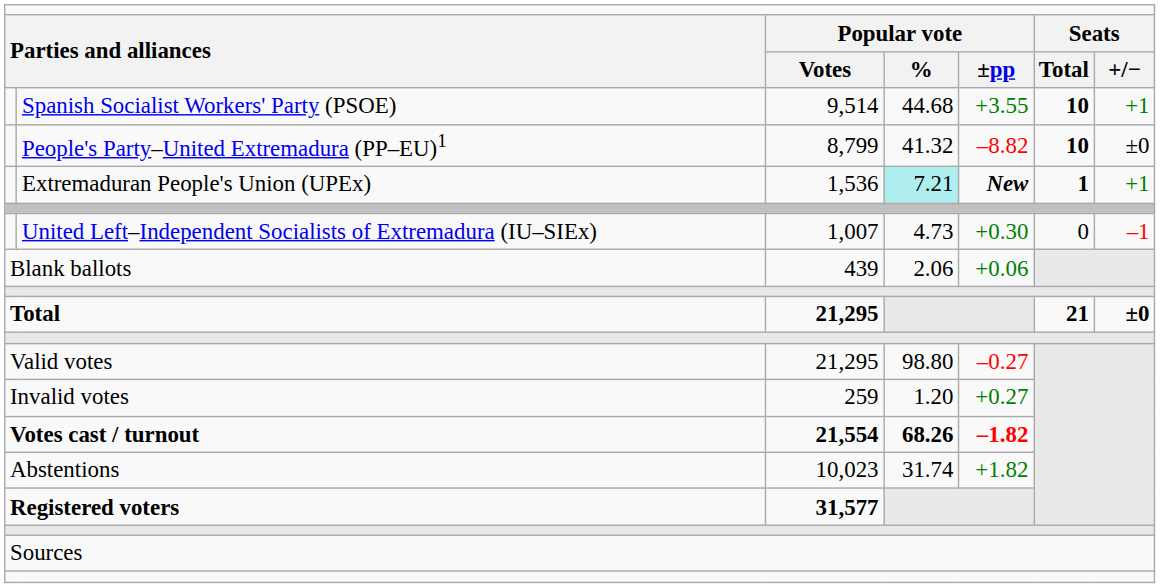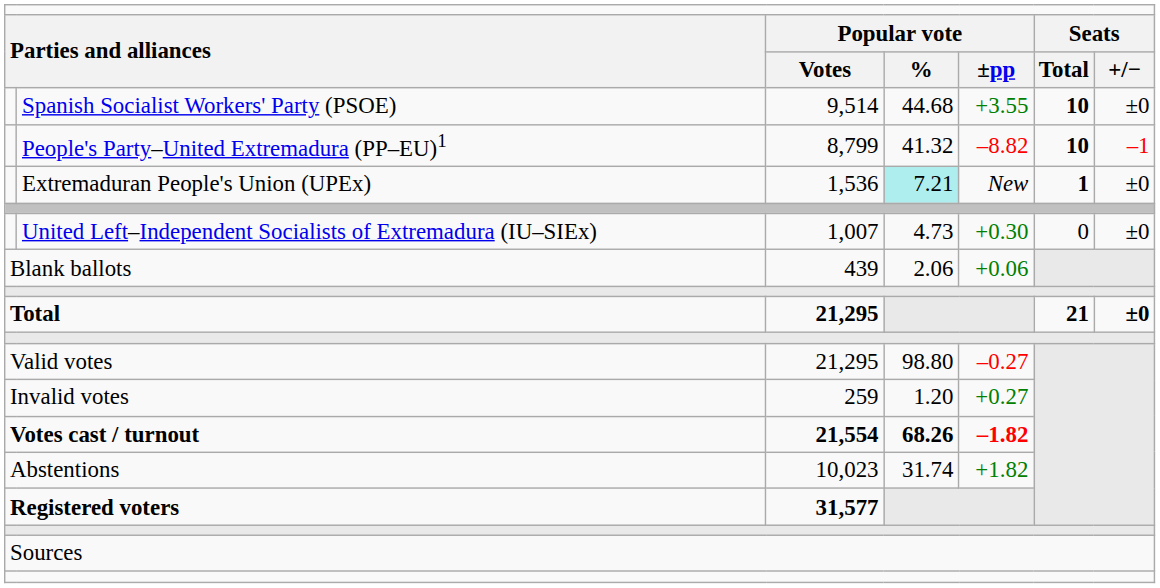(1137, 105) +1 -> (1138, 105) ±0
(1138, 145) ±0 -> (1138, 145) –1
(1007, 184) bold -> (1008, 184) normal
(1137, 184) +1 -> (1138, 184) ±0
(1138, 231) –1 -> (1138, 231) ±0
